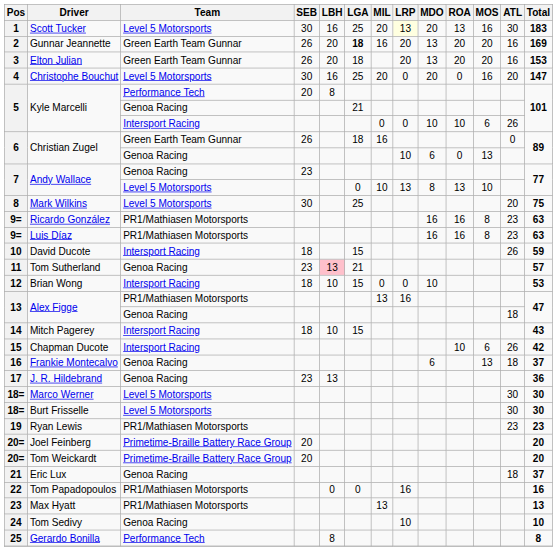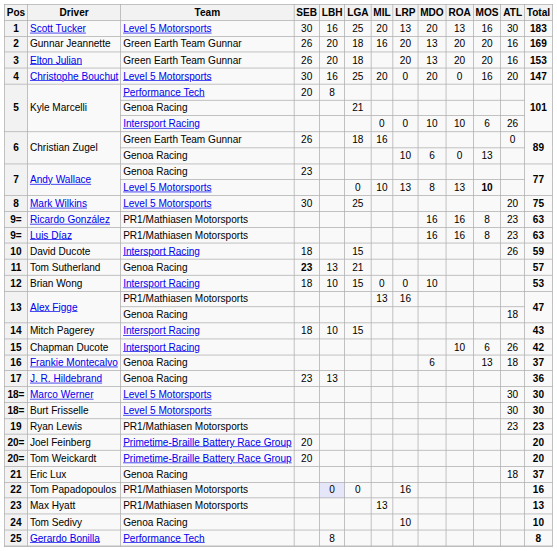(405, 29) lightyellow background -> (405, 29) no background
(358, 45) bold -> (358, 45) normal
(487, 188) normal -> (487, 188) bold
(307, 268) normal -> (307, 268) bold
(332, 268) pink background -> (332, 268) no background
(332, 490) no background -> (332, 490) lavender background
